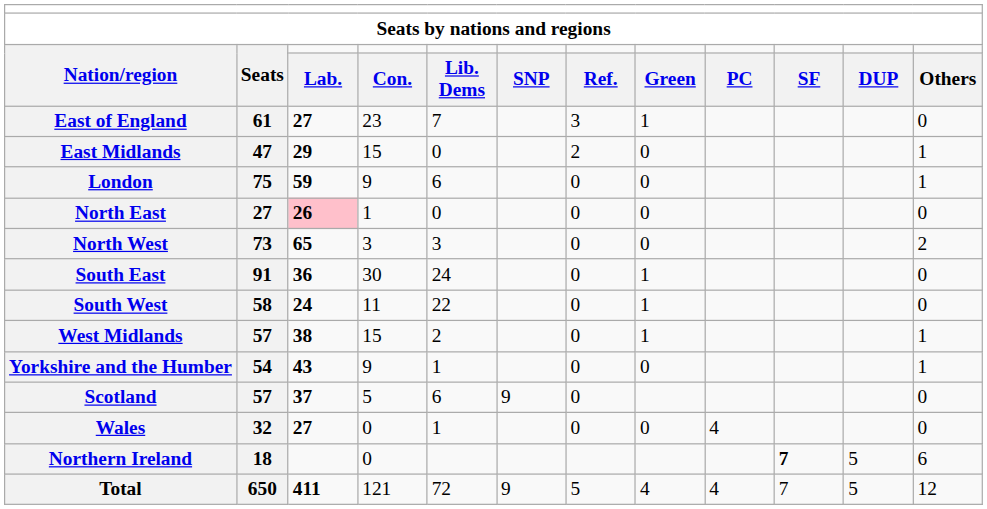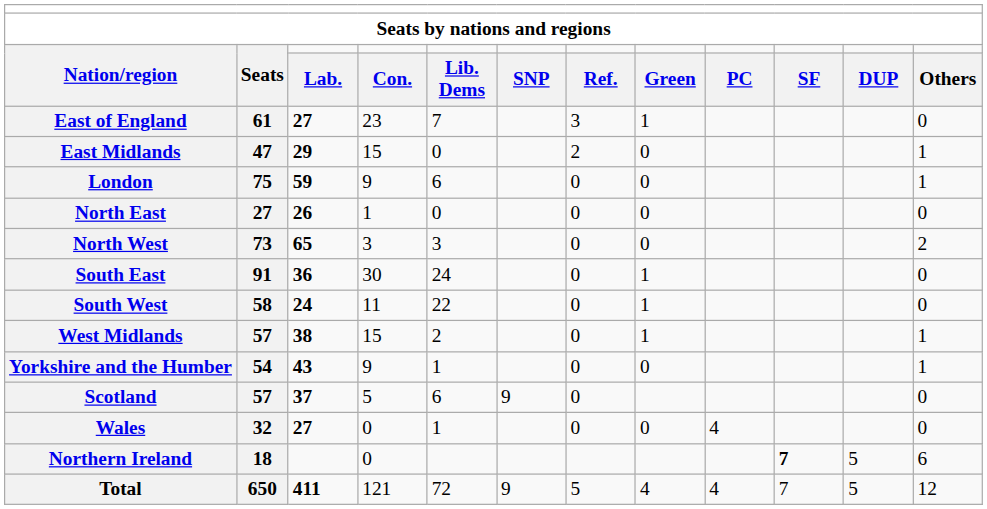(302, 212) pink background -> (302, 212) no background
